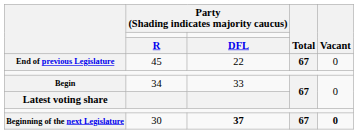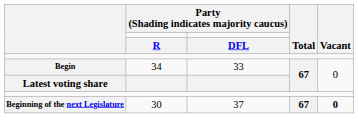- row: (65, 62)
(239, 121) bold -> (239, 104) normal
